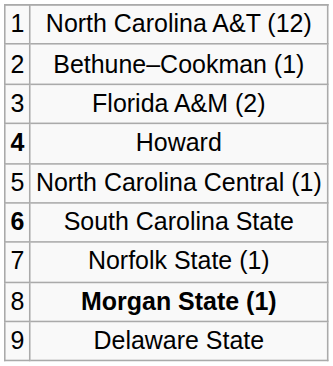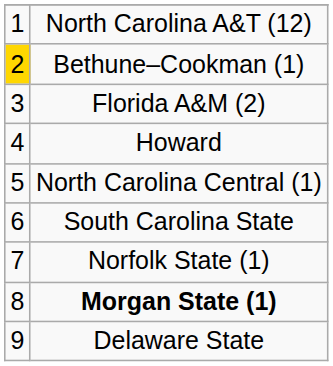(17, 63) no background -> (17, 63) gold background
(17, 143) bold -> (17, 143) normal
(17, 222) bold -> (17, 222) normal
